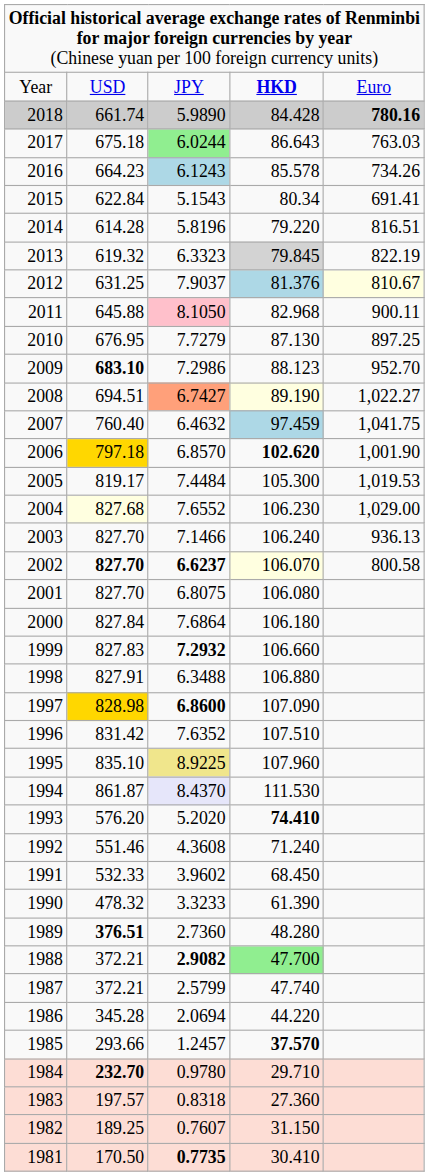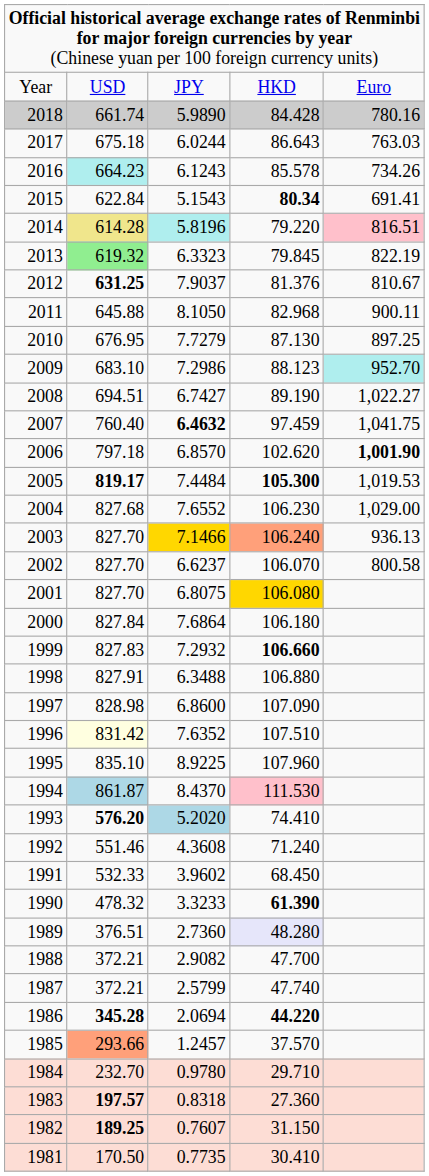(277, 86) bold -> (277, 86) normal
(396, 114) bold -> (396, 114) normal
(201, 143) lightgreen background -> (201, 143) no background
(120, 171) no background -> (120, 171) paleturquoise background
(201, 171) lightblue background -> (201, 171) no background
(300, 199) normal -> (300, 199) bold
(120, 227) no background -> (120, 227) khaki background
(201, 227) no background -> (201, 227) paleturquoise background
(396, 227) no background -> (396, 227) pink background
(120, 255) no background -> (120, 255) lightgreen background
(295, 255) lightgrey background -> (295, 255) no background
(120, 283) normal -> (120, 283) bold
(295, 283) lightblue background -> (295, 283) no background
(396, 283) lightyellow background -> (396, 283) no background
(201, 312) pink background -> (201, 312) no background
(120, 368) bold -> (120, 368) normal
(396, 368) no background -> (396, 368) paleturquoise background
(201, 396) lightsalmon background -> (201, 396) no background
(295, 396) lightyellow background -> (295, 396) no background
(201, 424) normal -> (201, 424) bold
(295, 424) lightblue background -> (295, 424) no background
(120, 452) gold background -> (120, 452) no background
(291, 452) bold -> (291, 452) normal
(389, 452) normal -> (389, 452) bold
(120, 481) normal -> (120, 481) bold
(291, 481) normal -> (291, 481) bold
(120, 509) lightyellow background -> (120, 509) no background
(201, 537) no background -> (201, 537) gold background
(291, 537) no background -> (291, 537) lightsalmon background
(120, 565) bold -> (120, 565) normal
(201, 565) bold -> (201, 565) normal
(291, 565) lightyellow background -> (291, 565) no background
(291, 593) no background -> (291, 593) gold background
(201, 650) bold -> (201, 650) normal
(291, 650) normal -> (291, 650) bold
(120, 706) gold background -> (120, 706) no background
(201, 706) bold -> (201, 706) normal
(120, 734) no background -> (120, 734) lightyellow background
(201, 762) khaki background -> (201, 762) no background
(120, 790) no background -> (120, 790) lightblue background
(201, 790) lavender background -> (201, 790) no background
(291, 790) no background -> (291, 790) pink background
(120, 819) normal -> (120, 819) bold
(201, 819) no background -> (201, 819) lightblue background
(295, 819) bold -> (295, 819) normal
(295, 903) normal -> (295, 903) bold
(120, 931) bold -> (120, 931) normal
(295, 931) no background -> (295, 931) lavender background
(201, 959) bold -> (201, 959) normal
(295, 959) lightgreen background -> (295, 959) no background
(120, 1016) normal -> (120, 1016) bold
(295, 1016) normal -> (295, 1016) bold
(120, 1044) no background -> (120, 1044) lightsalmon background
(295, 1044) bold -> (295, 1044) normal
(120, 1072) bold -> (120, 1072) normal
(120, 1100) normal -> (120, 1100) bold
(120, 1128) normal -> (120, 1128) bold
(201, 1157) bold -> (201, 1157) normal
